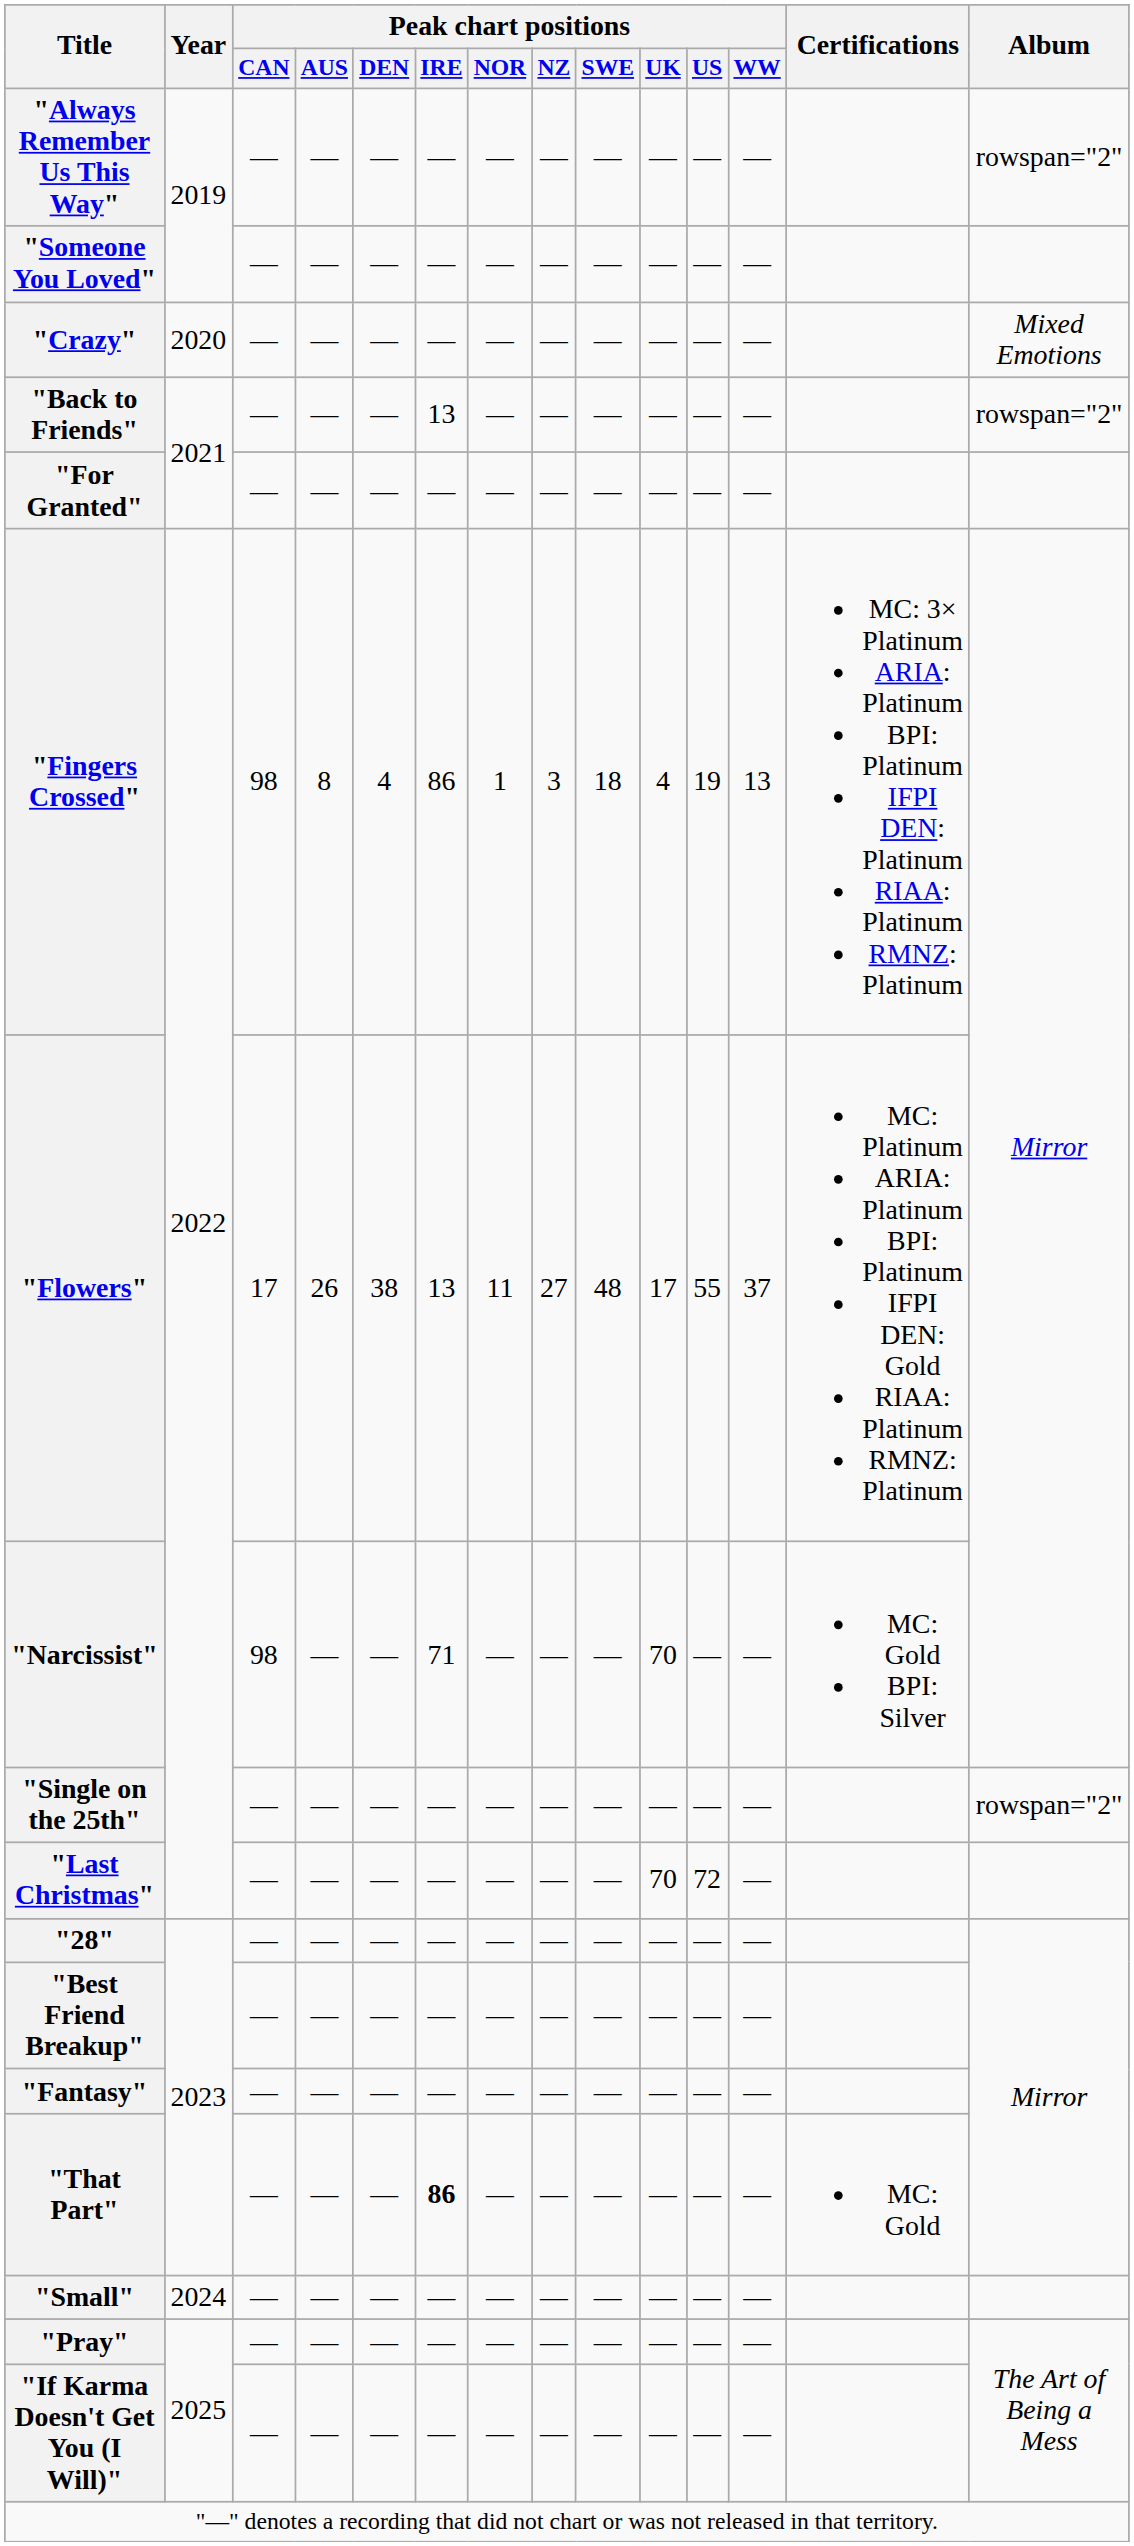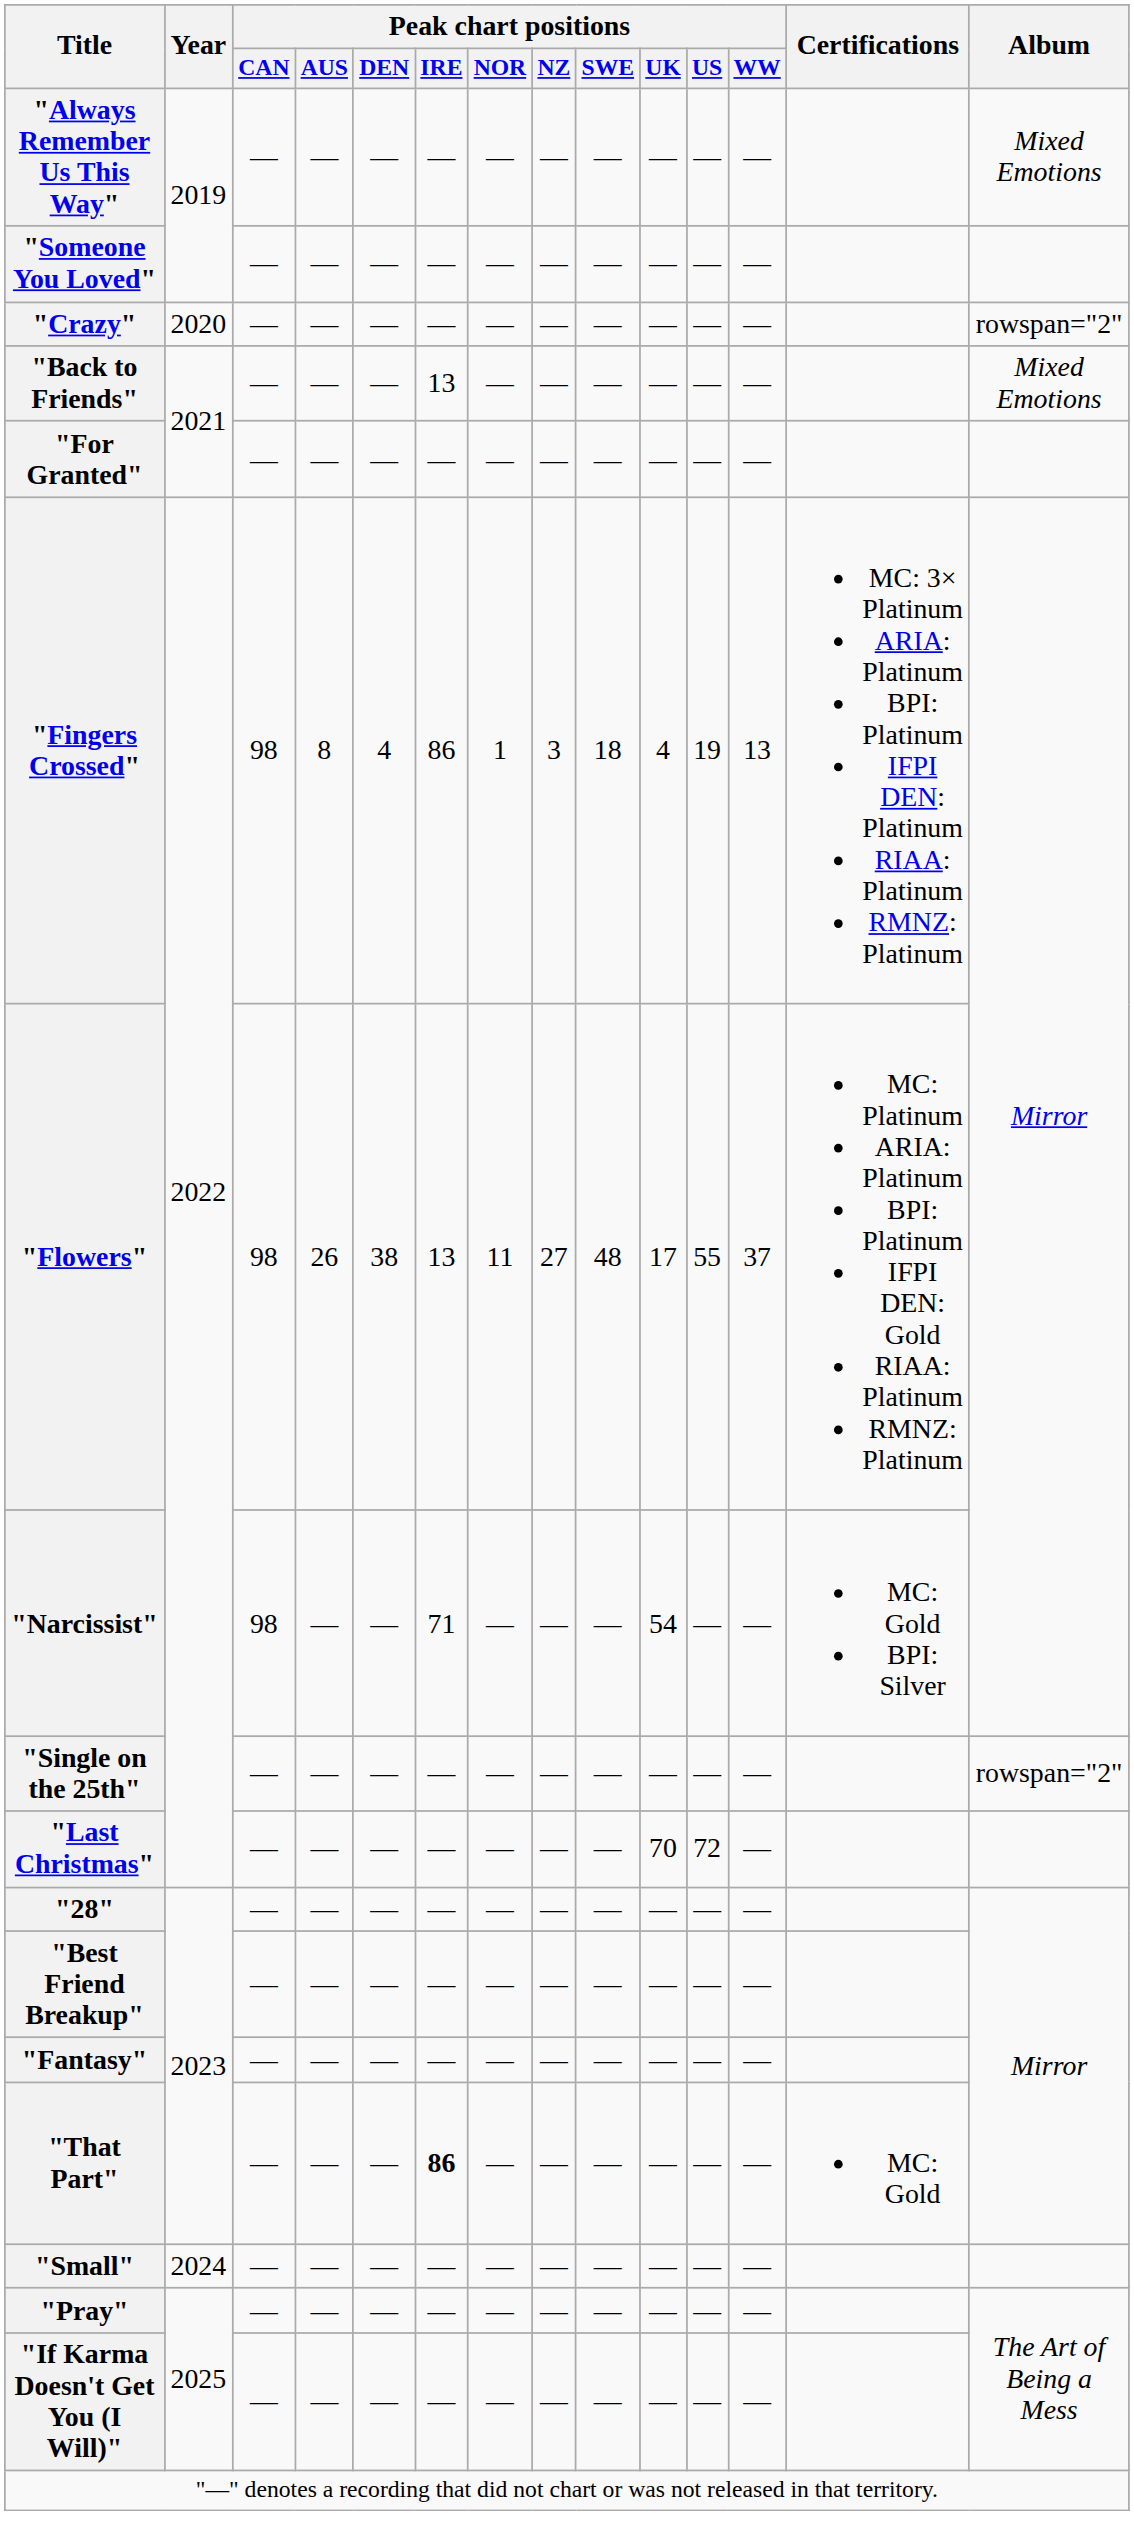(1049, 156) rowspan="2" -> (1049, 156) Mixed Emotions
(1049, 339) Mixed Emotions -> (1049, 323) rowspan="2"
(1049, 414) rowspan="2" -> (1049, 383) Mixed Emotions
(264, 1288) 17 -> (264, 1256) 98
(663, 1654) 70 -> (663, 1622) 54
